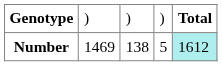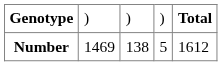(194, 46) paleturquoise background -> (194, 46) no background
